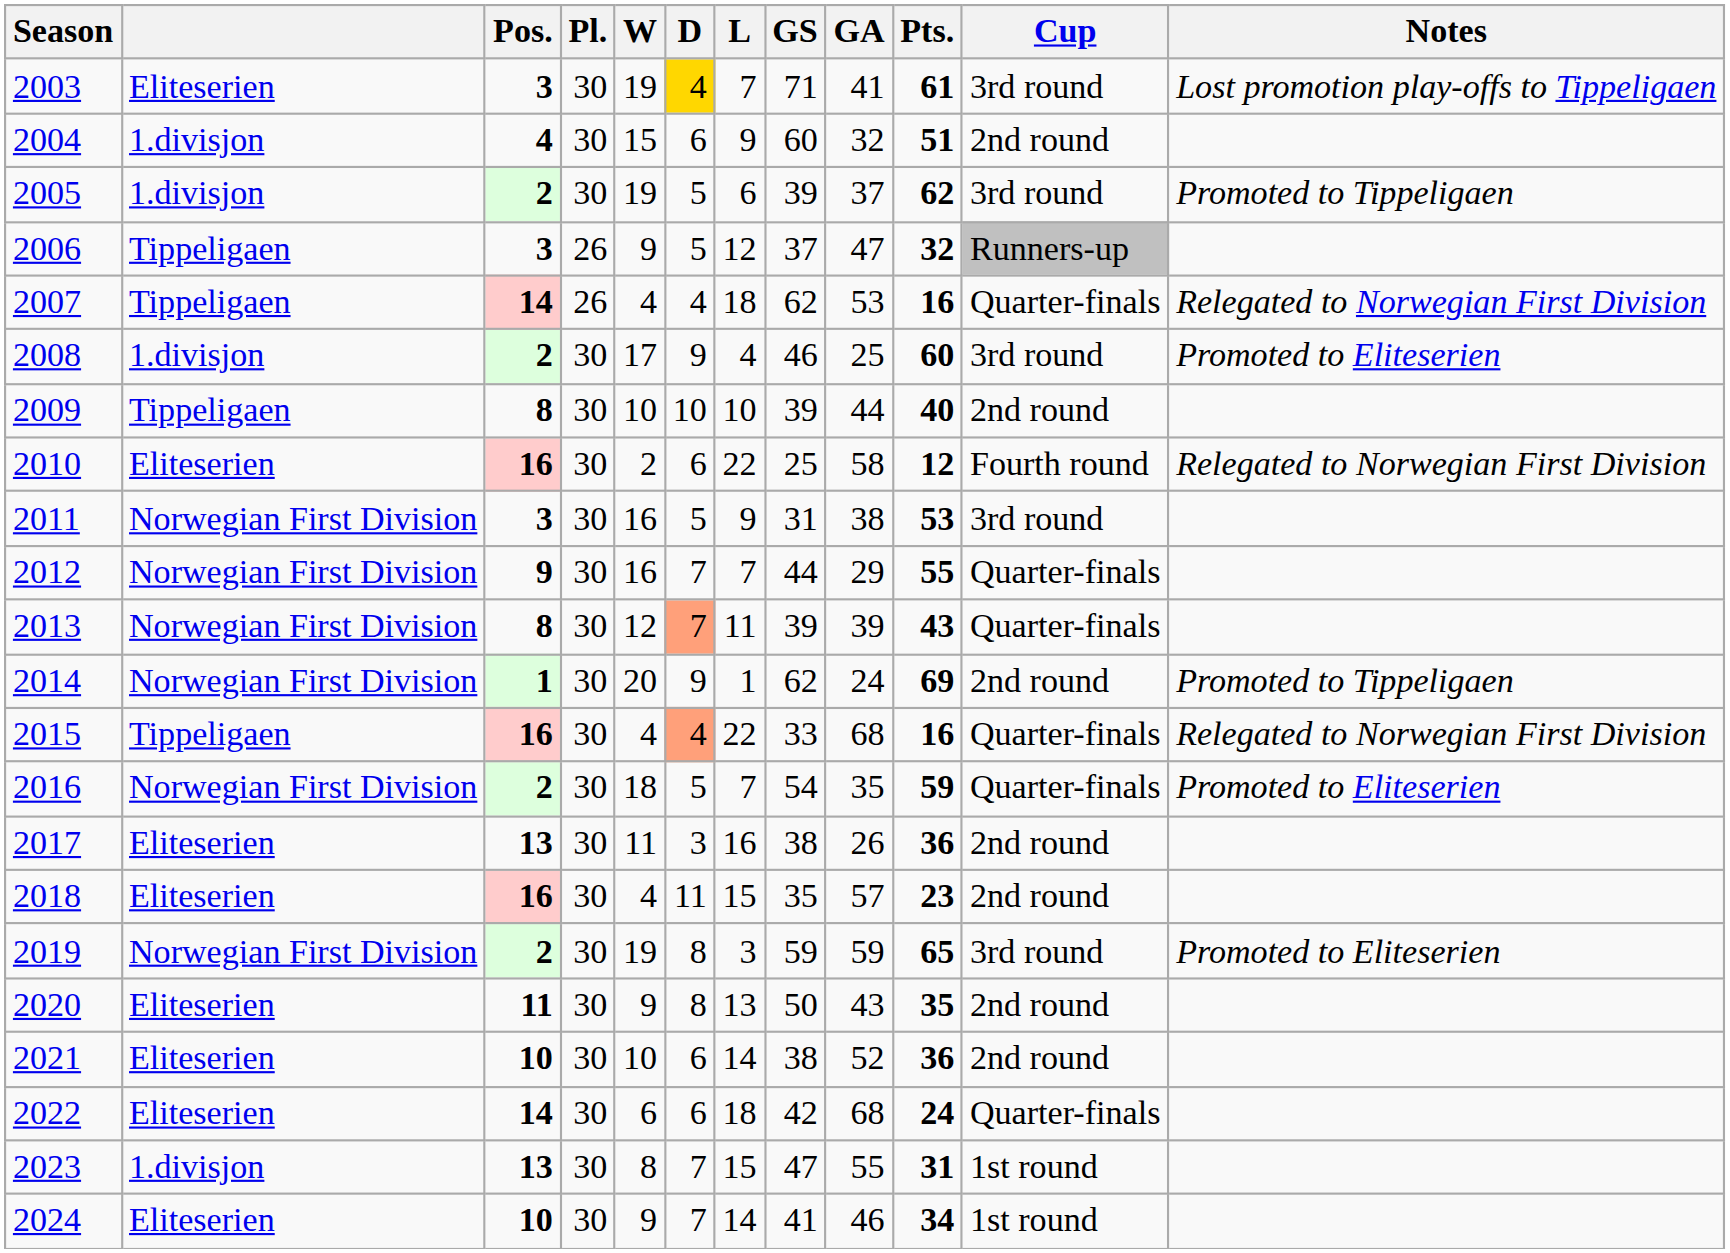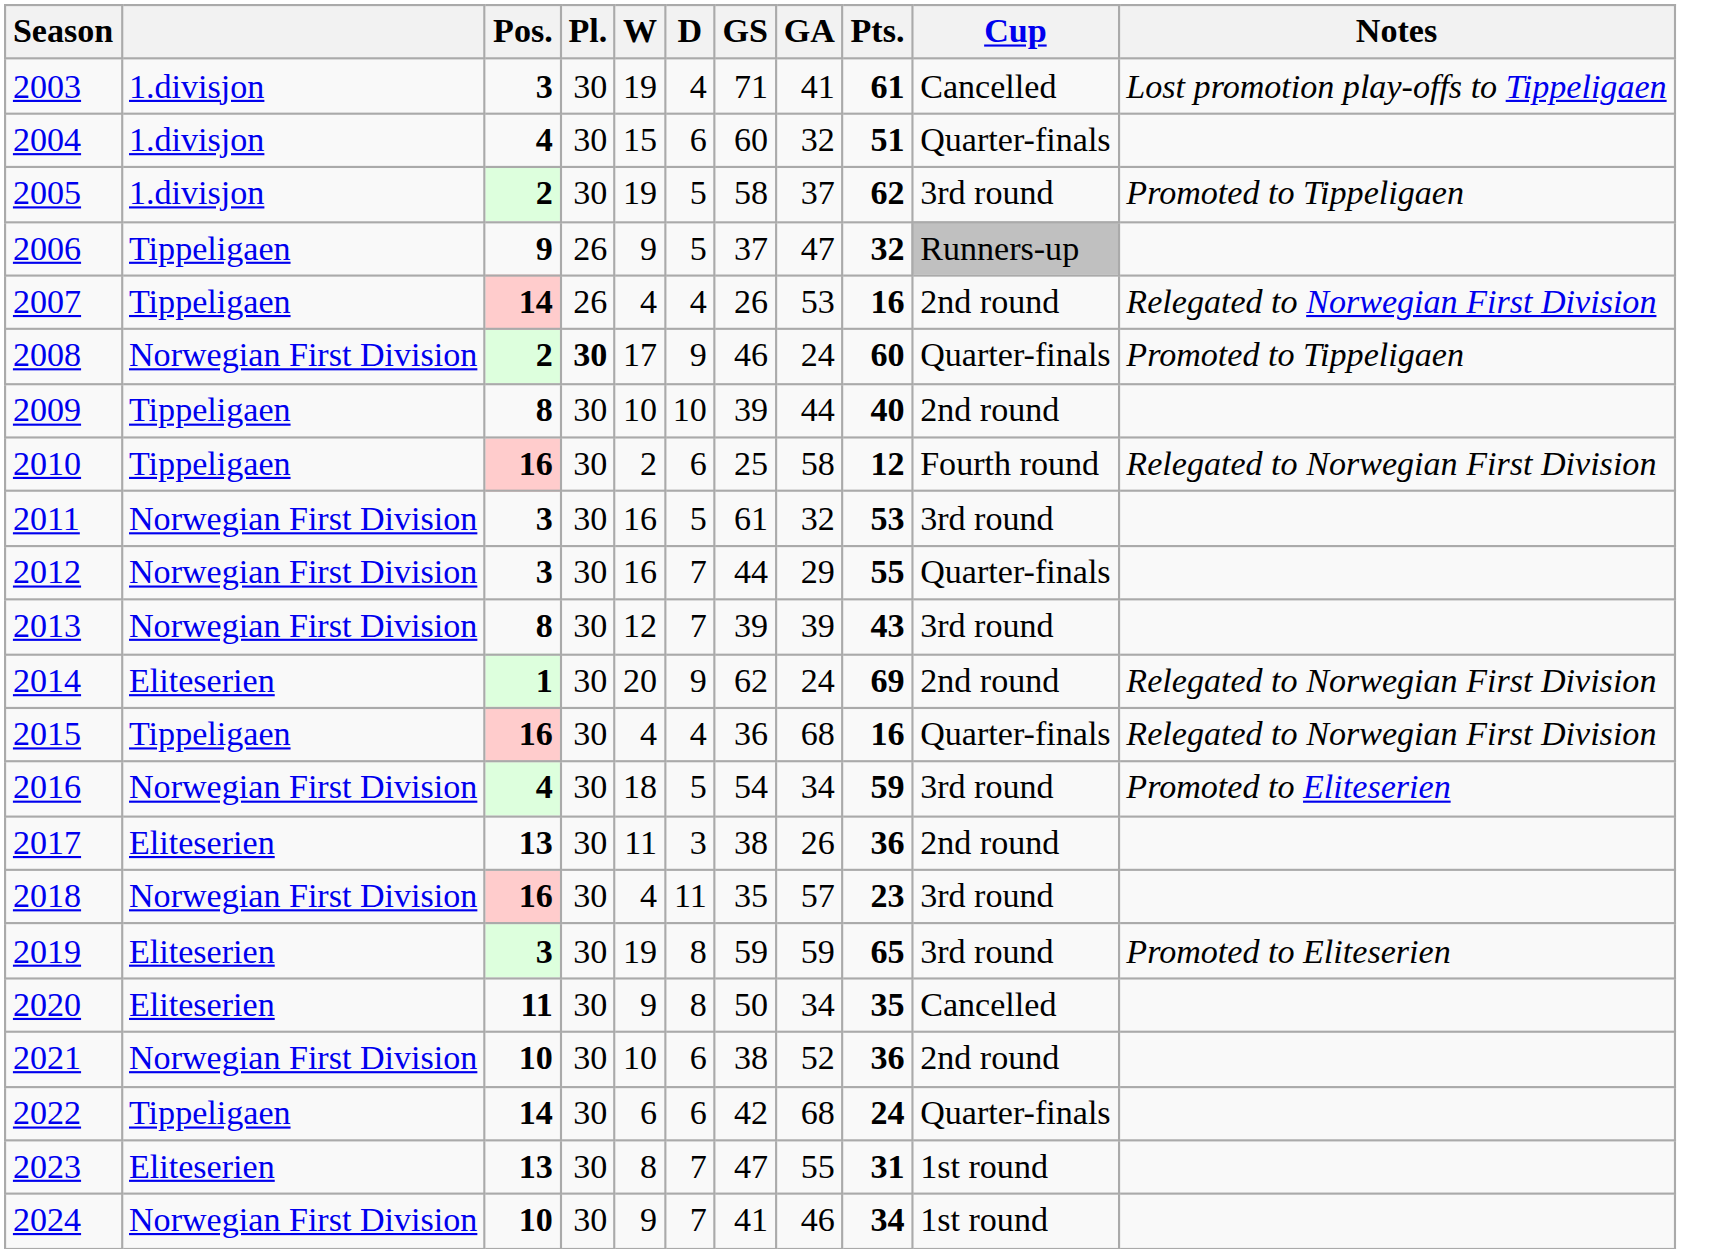- column: (740, 31)
(202, 85) Eliteserien -> (197, 85) 1.divisjon
(698, 85) gold background -> (698, 85) no background
(1037, 85) 3rd round -> (988, 85) Cancelled
(1040, 139) 2nd round -> (1015, 139) Quarter-finals
(801, 193) 39 -> (751, 193) 58
(544, 247) 3 -> (544, 247) 9
(801, 301) 62 -> (751, 301) 26
(1065, 301) Quarter-finals -> (990, 301) 2nd round
(197, 355) 1.divisjon -> (303, 355) Norwegian First Division
(590, 355) normal -> (590, 355) bold
(868, 355) 25 -> (818, 355) 24
(1037, 355) 3rd round -> (1015, 355) Quarter-finals
(1338, 355) Promoted to Eliteserien -> (1295, 355) Promoted to Tippeligaen
(202, 463) Eliteserien -> (210, 463) Tippeligaen
(801, 517) 31 -> (751, 517) 61
(868, 517) 38 -> (818, 517) 32
(544, 572) 9 -> (544, 572) 3
(698, 626) lightsalmon background -> (698, 626) no background
(1065, 626) Quarter-finals -> (987, 626) 3rd round
(303, 680) Norwegian First Division -> (202, 680) Eliteserien
(1345, 680) Promoted to Tippeligaen -> (1391, 680) Relegated to Norwegian First Division
(698, 734) lightsalmon background -> (698, 734) no background
(801, 734) 33 -> (751, 734) 36
(544, 788) 2 -> (544, 788) 4
(868, 788) 35 -> (818, 788) 34
(1065, 788) Quarter-finals -> (987, 788) 3rd round
(202, 896) Eliteserien -> (303, 896) Norwegian First Division
(1040, 896) 2nd round -> (987, 896) 3rd round
(303, 950) Norwegian First Division -> (202, 950) Eliteserien
(544, 950) 2 -> (544, 950) 3
(868, 1004) 43 -> (818, 1004) 34
(1040, 1004) 2nd round -> (988, 1004) Cancelled
(202, 1058) Eliteserien -> (303, 1058) Norwegian First Division
(202, 1112) Eliteserien -> (210, 1112) Tippeligaen
(197, 1166) 1.divisjon -> (202, 1166) Eliteserien
(202, 1220) Eliteserien -> (303, 1220) Norwegian First Division
